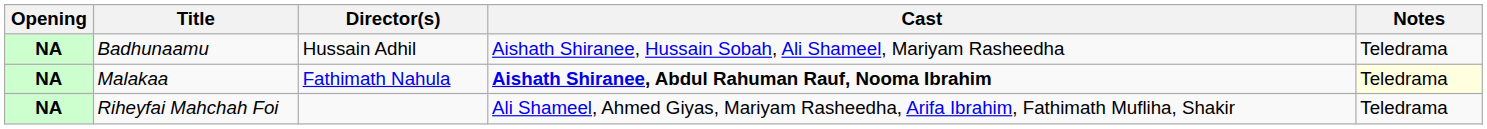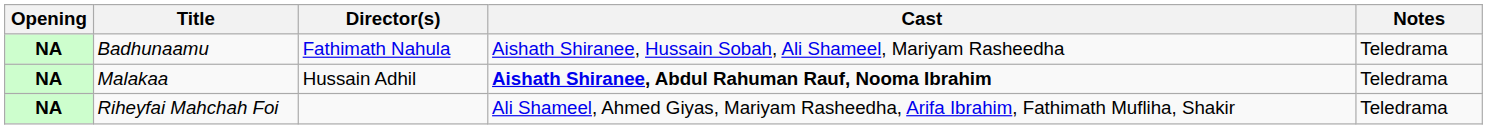(359, 49) Hussain Adhil -> (377, 49) Fathimath Nahula
(377, 78) Fathimath Nahula -> (359, 78) Hussain Adhil
(1404, 78) lightyellow background -> (1404, 78) no background
